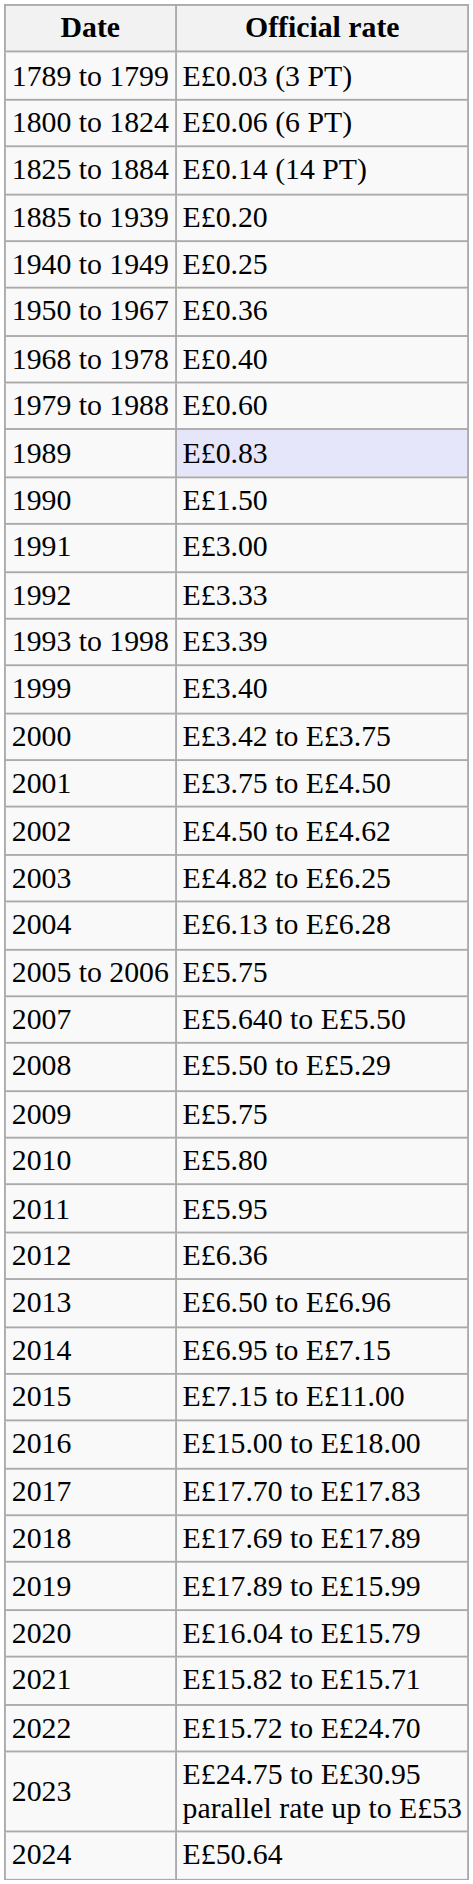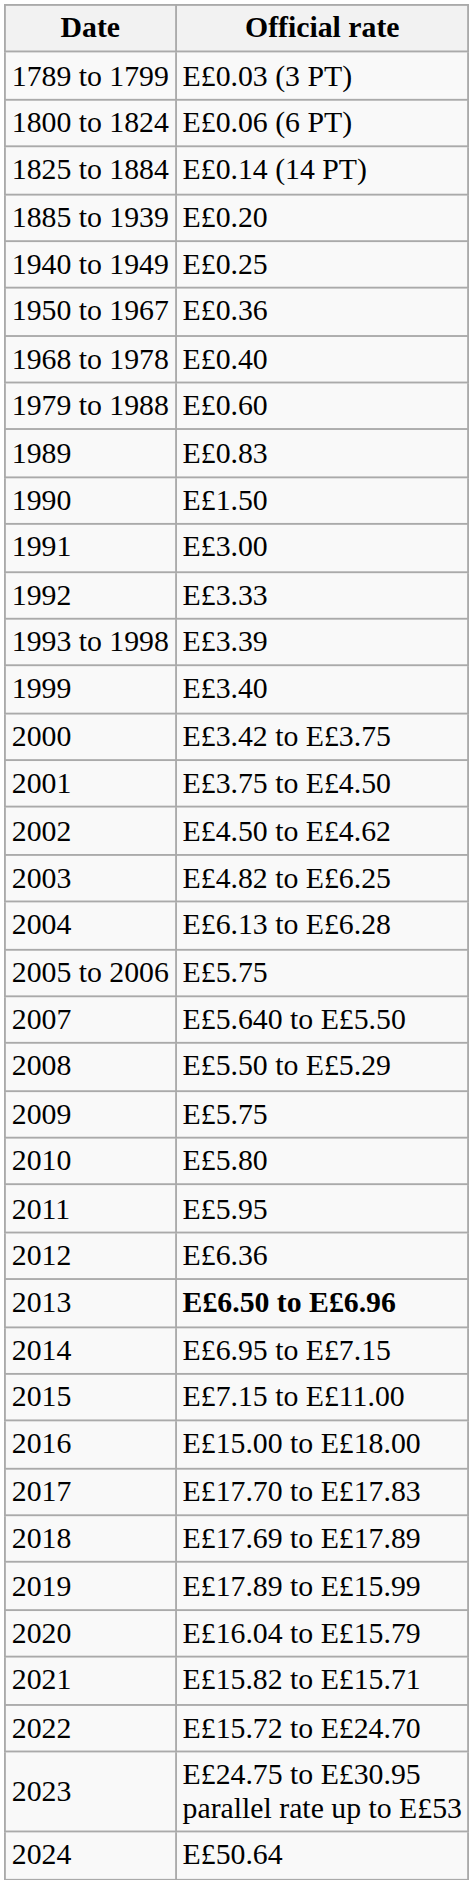(225, 452) lavender background -> (225, 452) no background
(287, 1302) normal -> (289, 1302) bold
